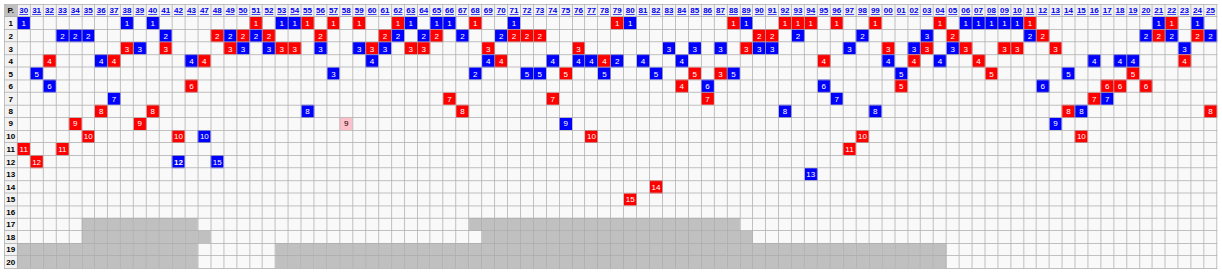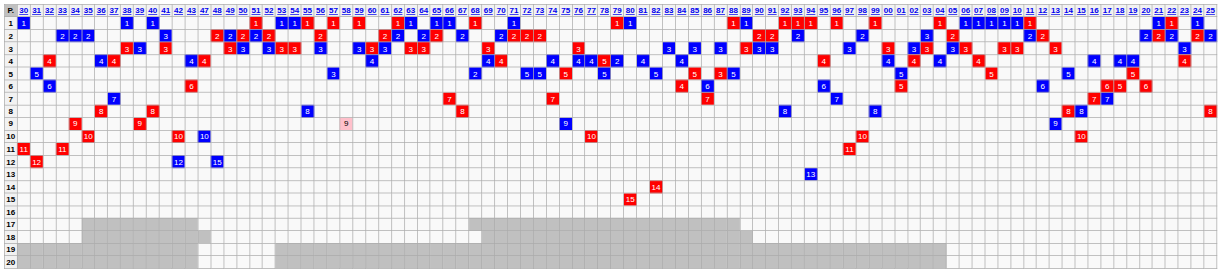(166, 36) 2 -> (166, 36) 3
(604, 61) 4 -> (604, 61) 5
(1120, 86) 6 -> (1120, 86) 5
(179, 162) bold -> (179, 162) normal
